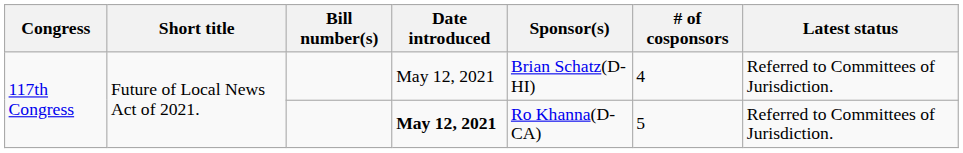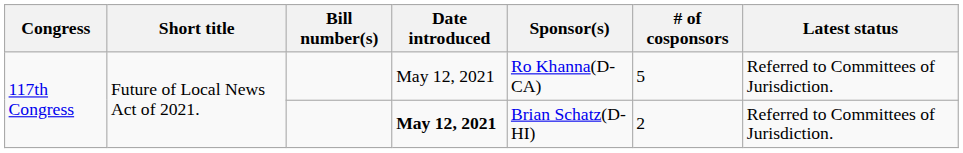(568, 76) Brian Schatz(D-HI) -> (563, 76) Ro Khanna(D-CA)
(641, 76) 4 -> (641, 76) 5
(563, 123) Ro Khanna(D-CA) -> (568, 123) Brian Schatz(D-HI)
(641, 123) 5 -> (641, 123) 2
